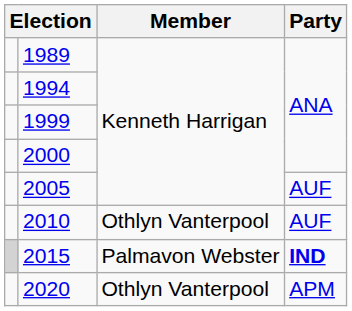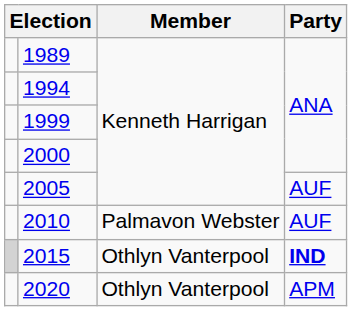(185, 222) Othlyn Vanterpool -> (190, 222) Palmavon Webster
(190, 255) Palmavon Webster -> (185, 255) Othlyn Vanterpool
